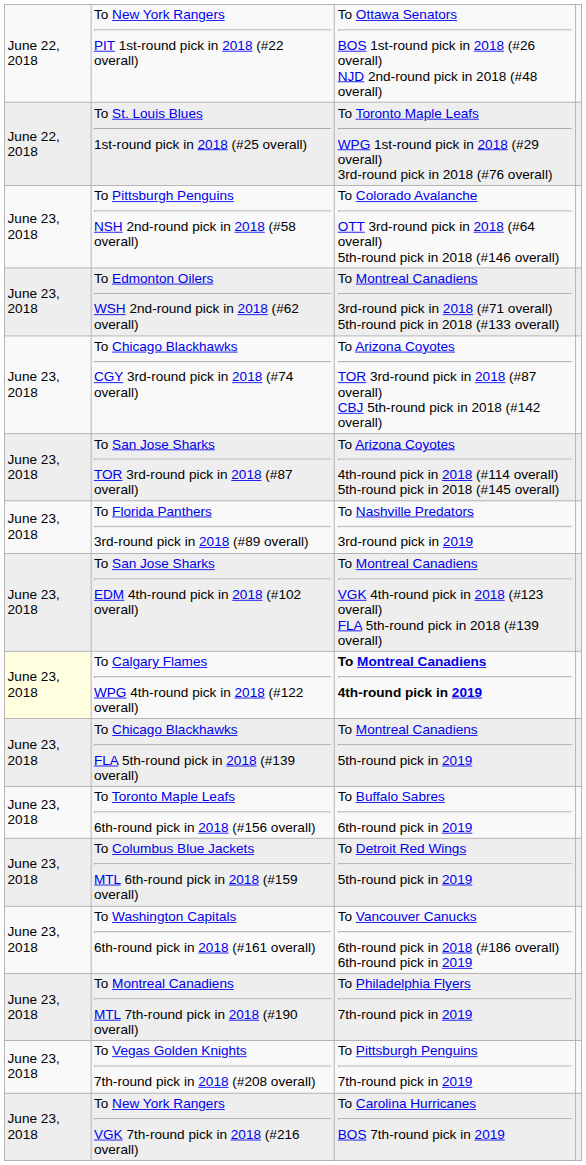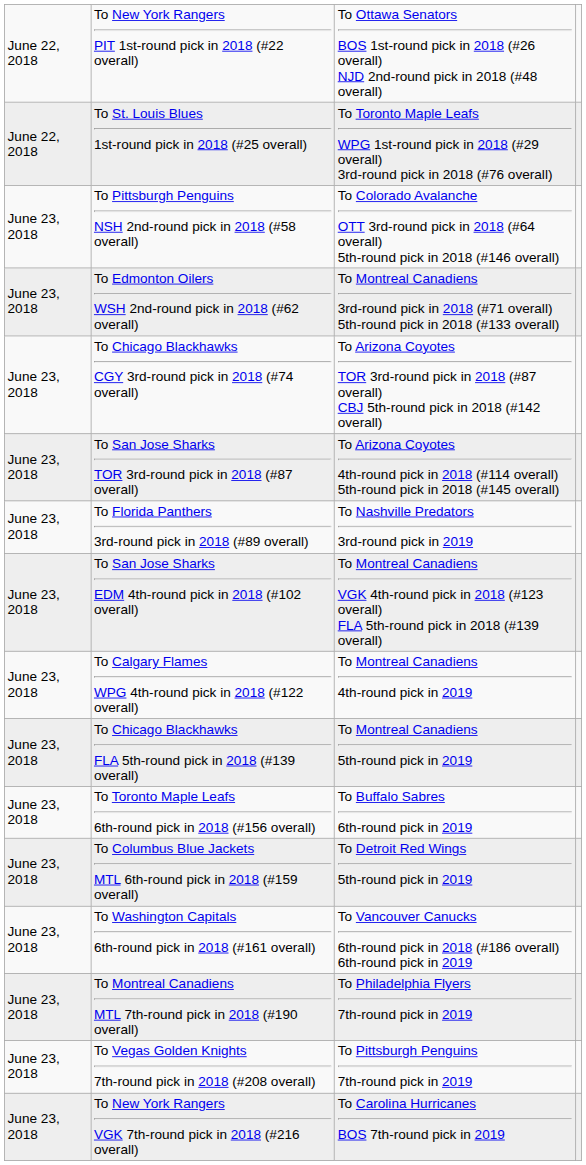(34, 685) lightyellow background -> (34, 685) no background
(455, 677) bold -> (455, 677) normal
